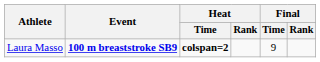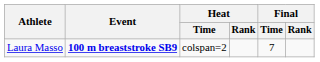(205, 48) bold -> (204, 48) normal
(273, 48) 9 -> (272, 48) 7
